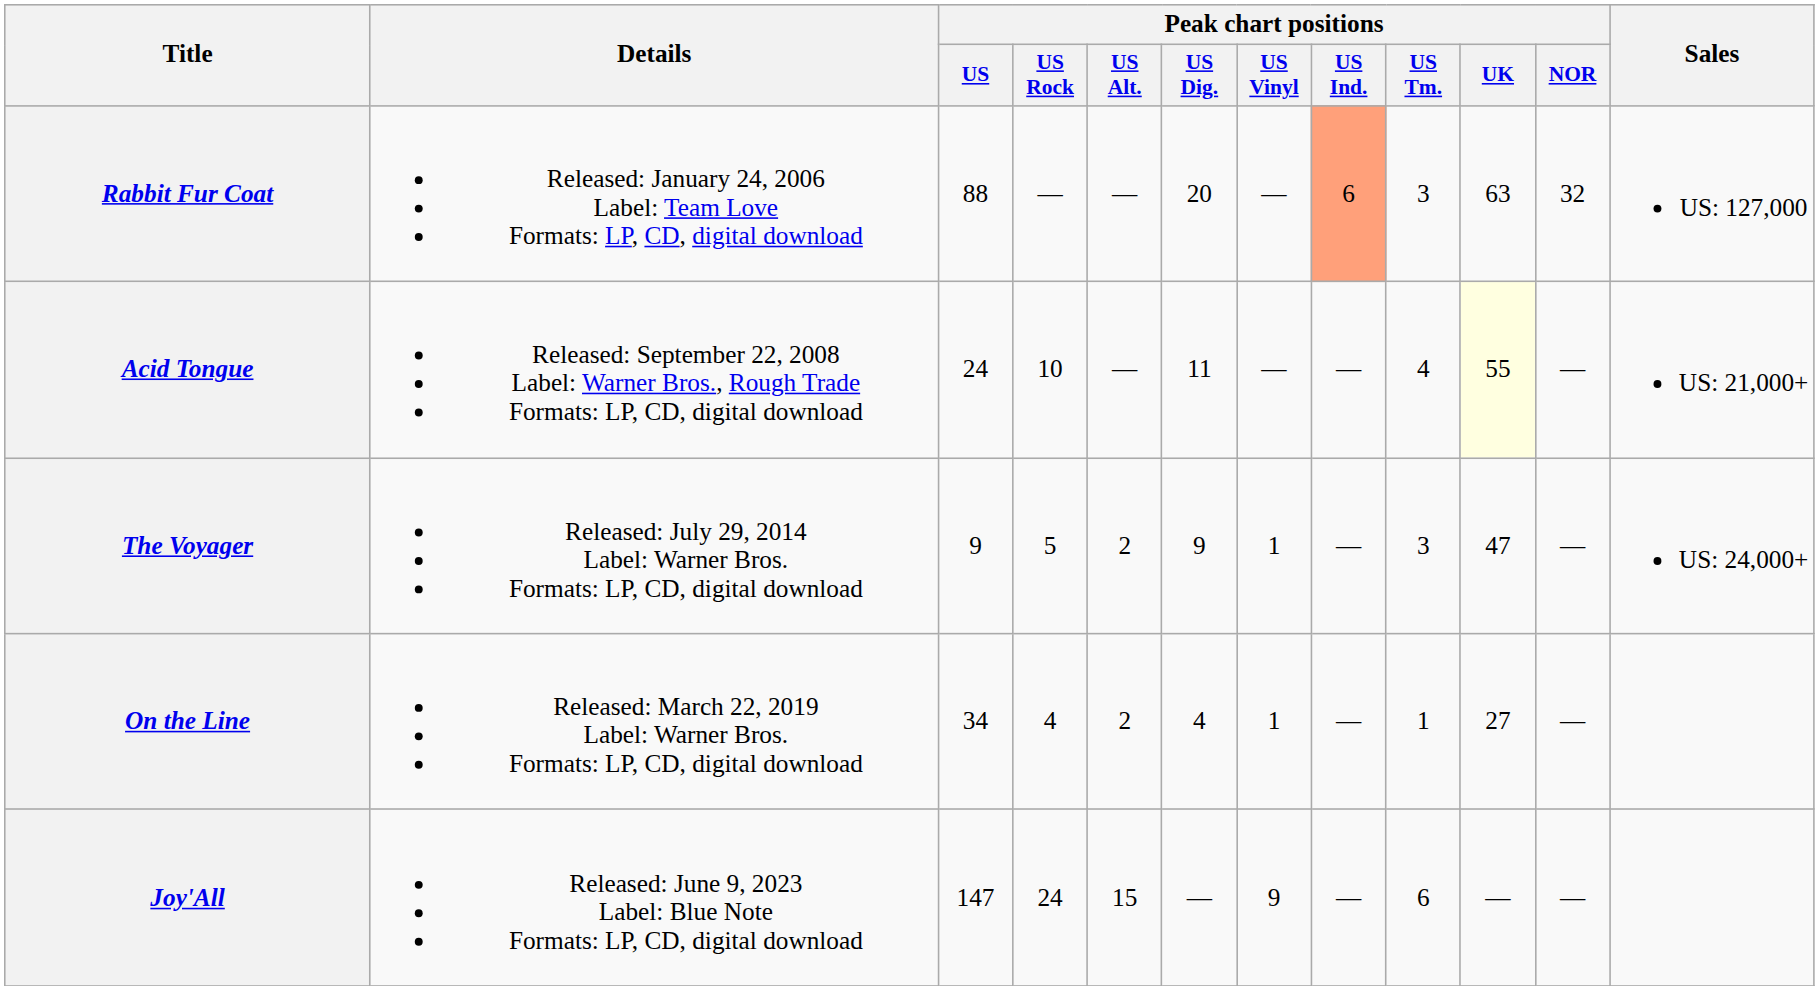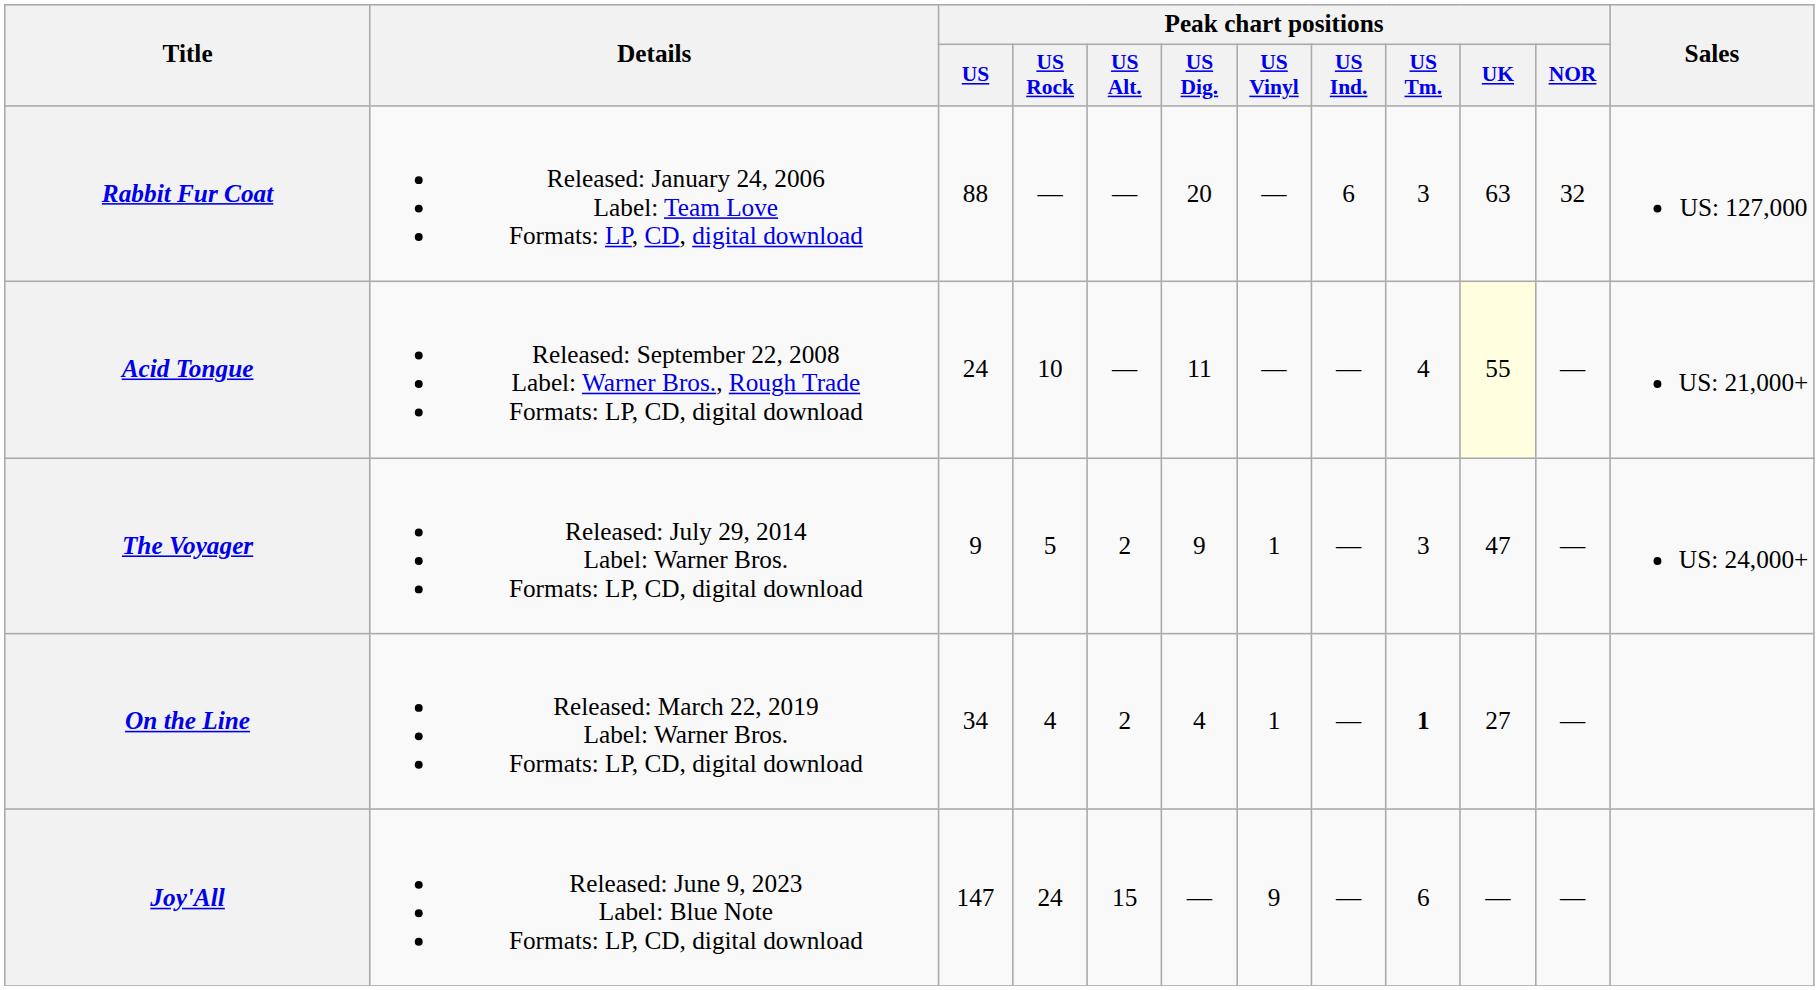(1349, 193) lightsalmon background -> (1349, 193) no background
(1423, 721) normal -> (1423, 721) bold
